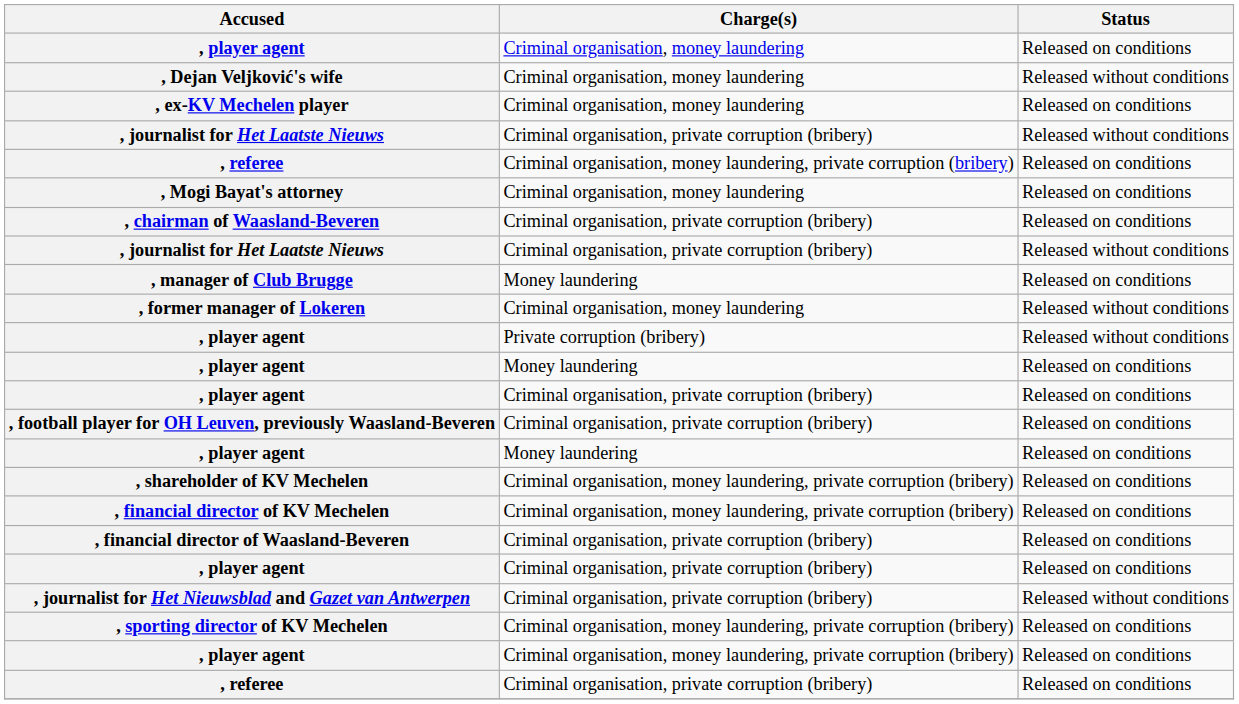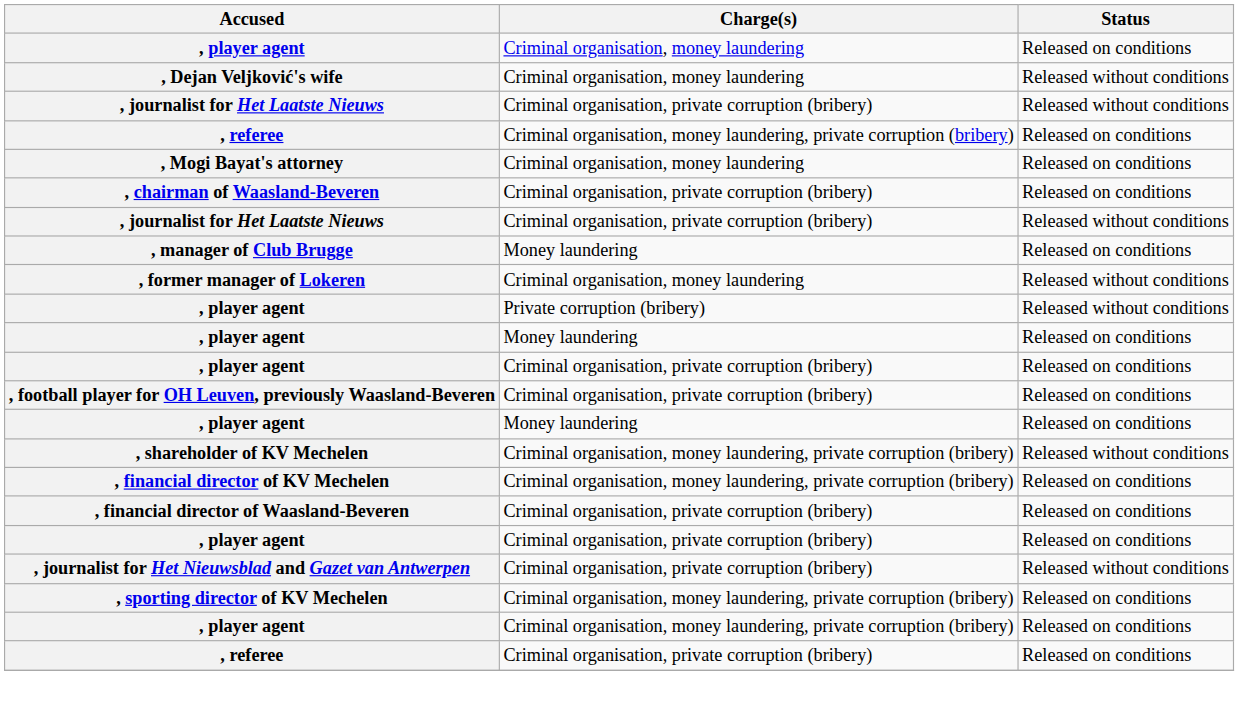- row: (252, 105)
(1107, 481) Released on conditions -> (1125, 452) Released without conditions
